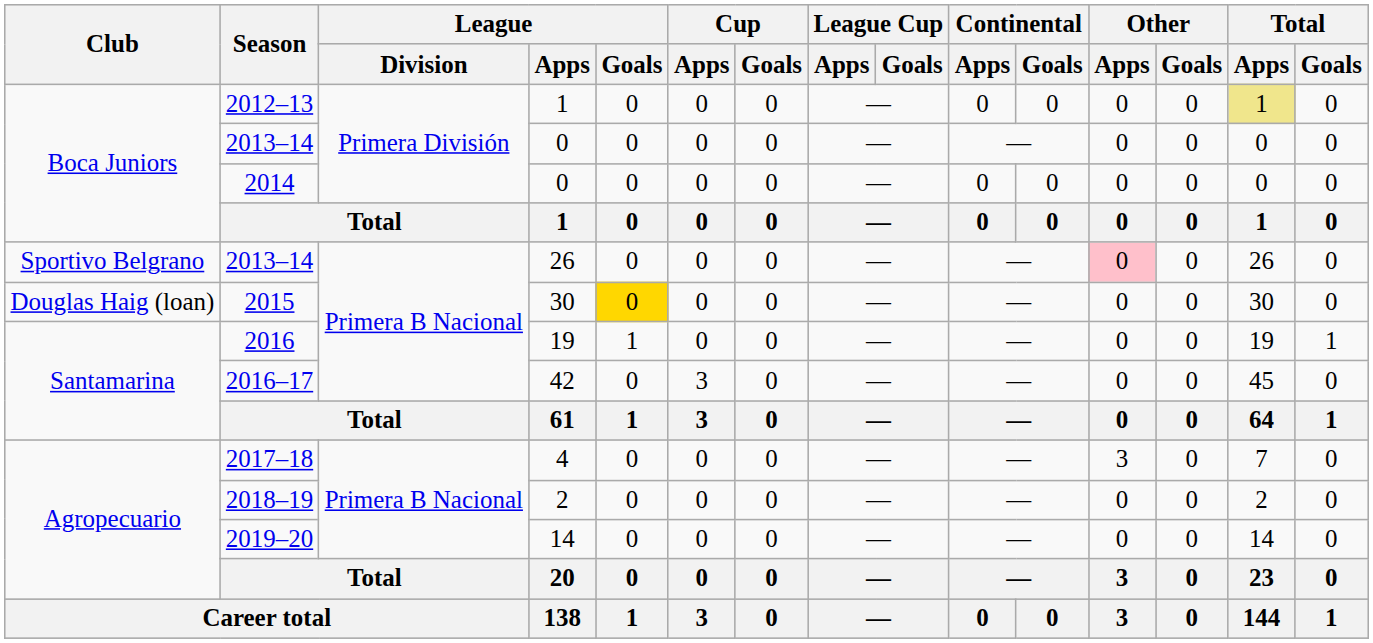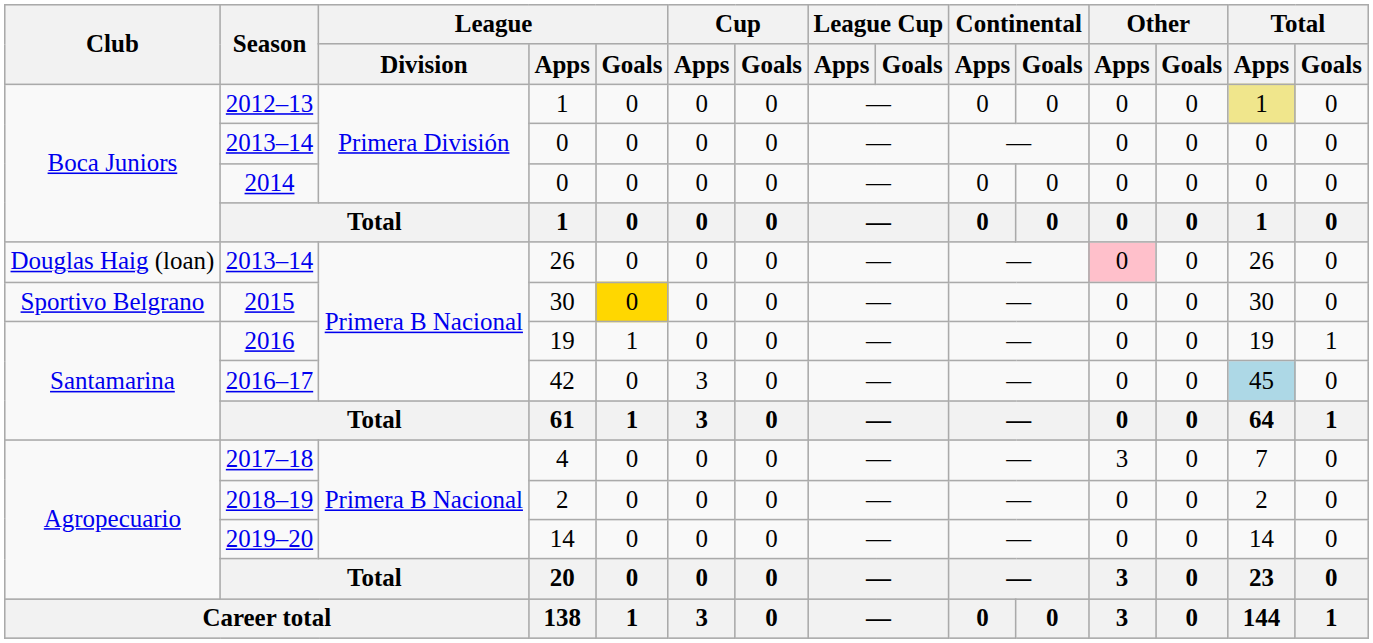(112, 261) Sportivo Belgrano -> (112, 261) Douglas Haig (loan)
(112, 301) Douglas Haig (loan) -> (112, 301) Sportivo Belgrano
(1262, 380) no background -> (1262, 380) lightblue background
